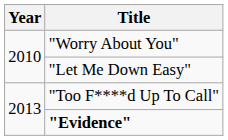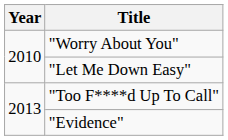(90, 122) bold -> (86, 122) normal
